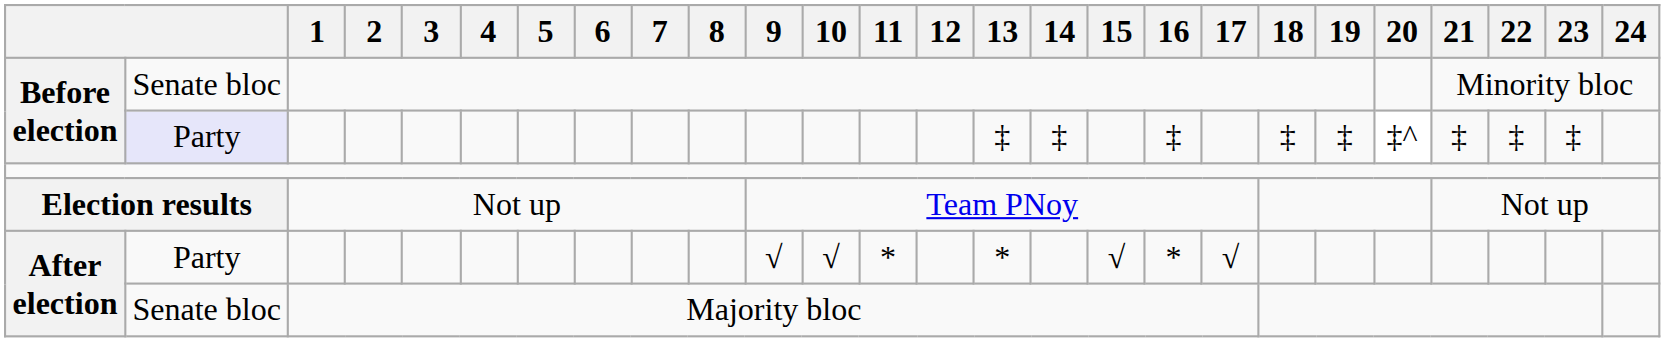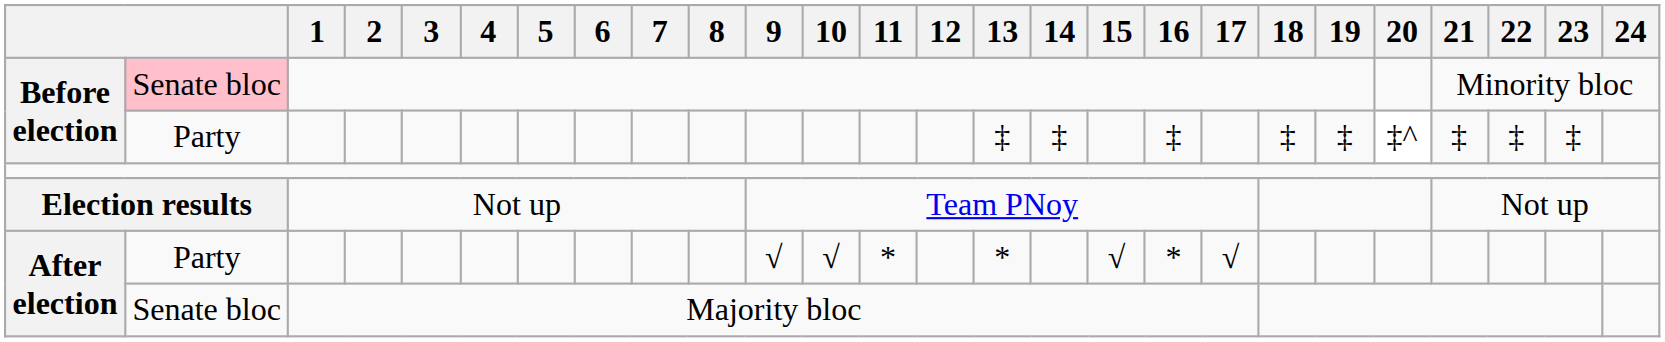(207, 84) no background -> (207, 84) pink background
(207, 136) lavender background -> (207, 136) no background
